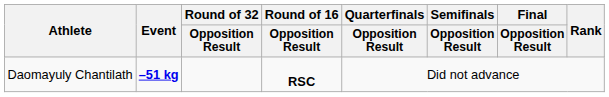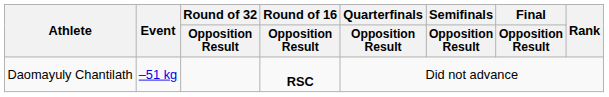(159, 75) bold -> (158, 75) normal
